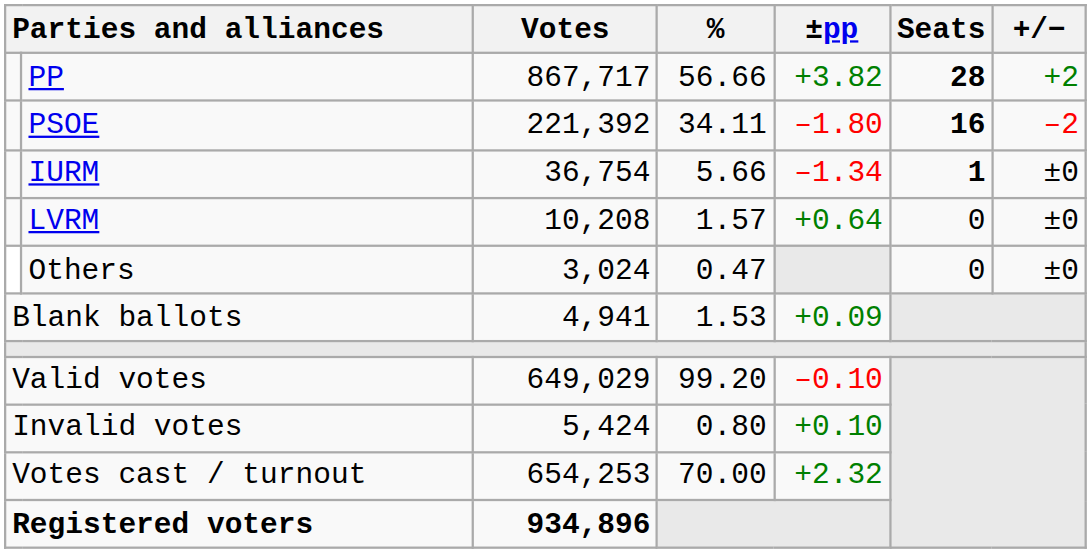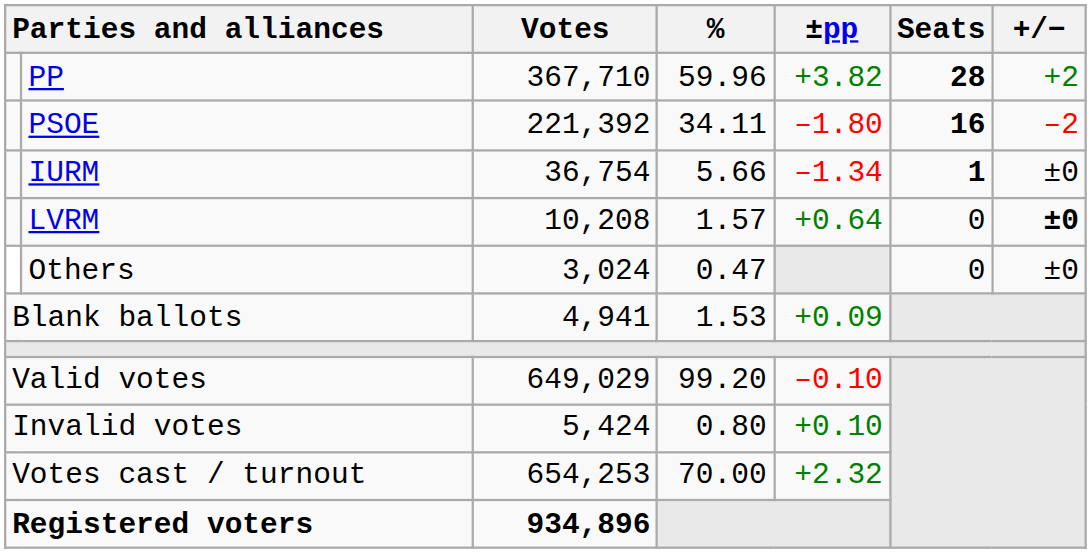(588, 77) 867,717 -> (588, 77) 367,710
(722, 77) 56.66 -> (722, 77) 59.96
(1061, 222) normal -> (1061, 222) bold
